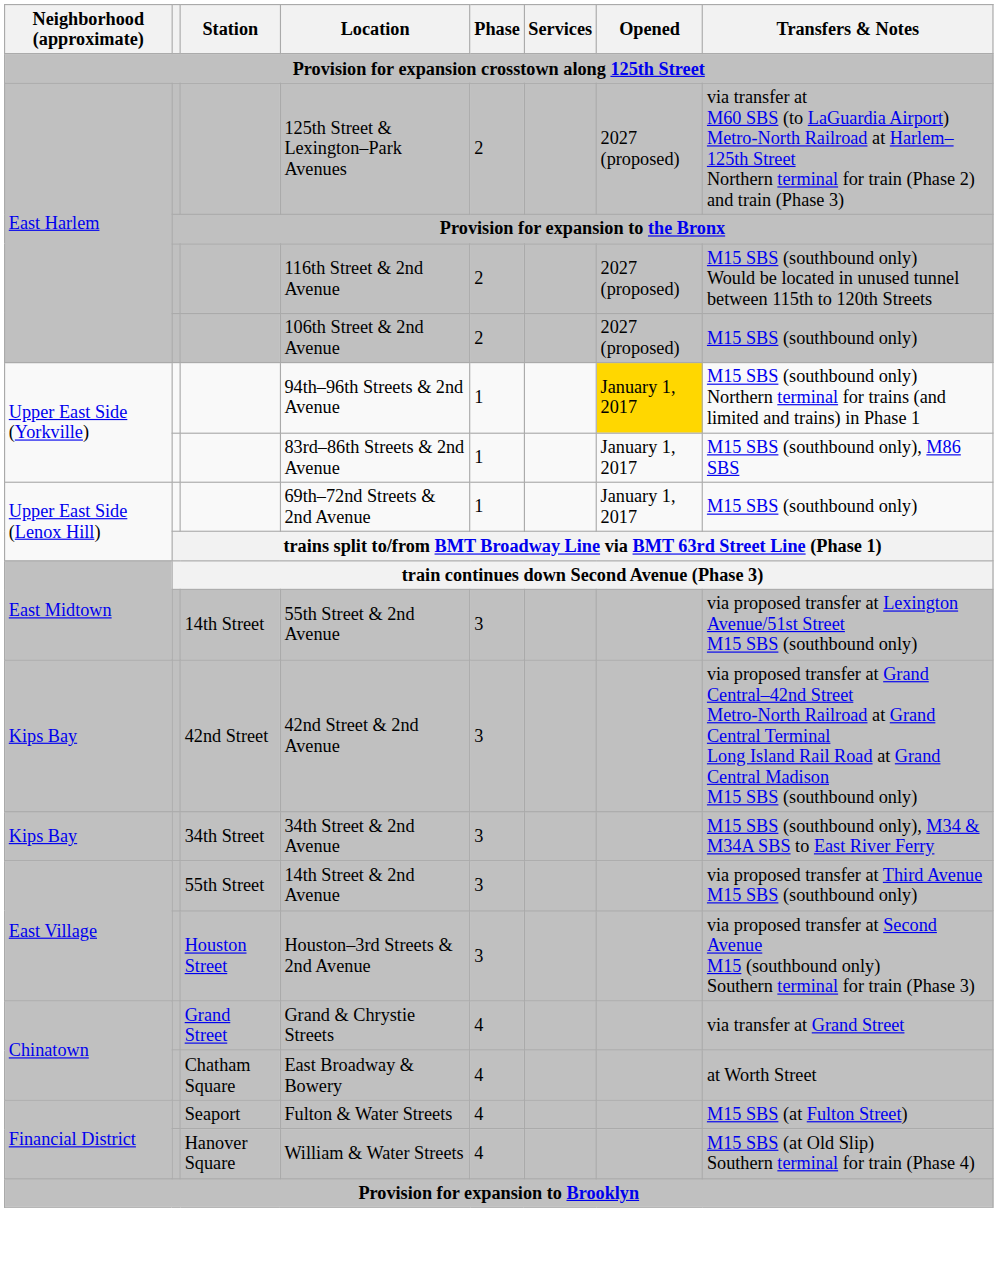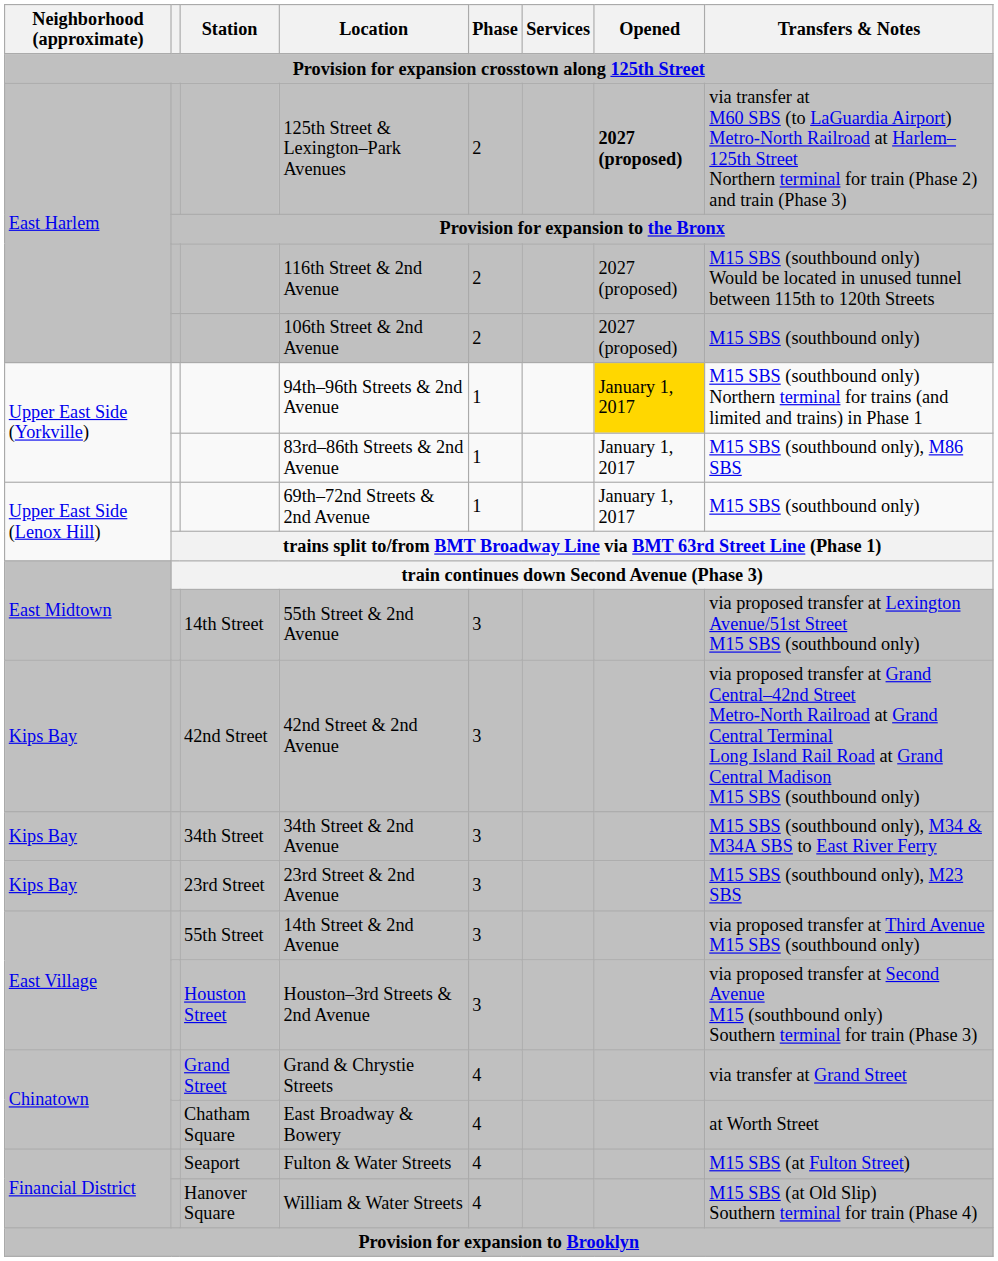(640, 148) normal -> (640, 148) bold
+ row: (349, 885)
